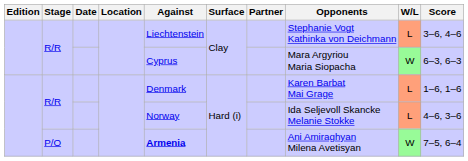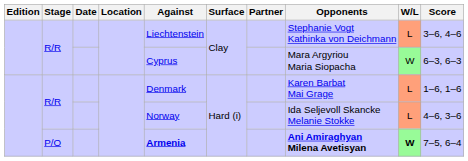(324, 142) normal -> (327, 142) bold
(410, 142) normal -> (410, 142) bold
